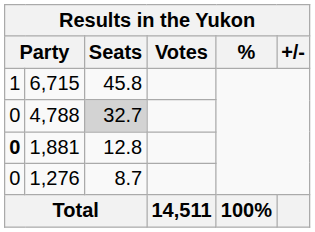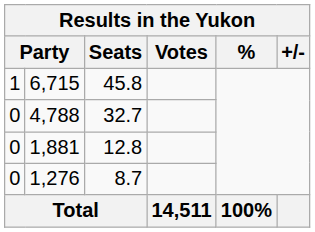(123, 115) lightgrey background -> (123, 115) no background
(15, 147) bold -> (15, 147) normal
